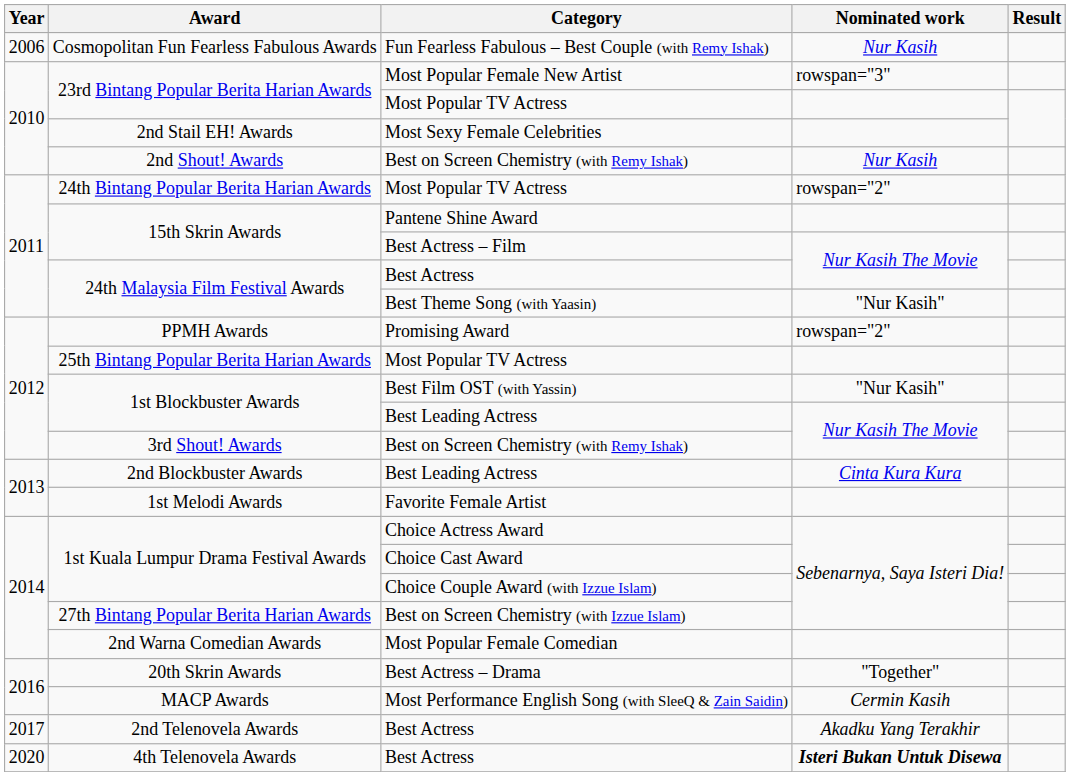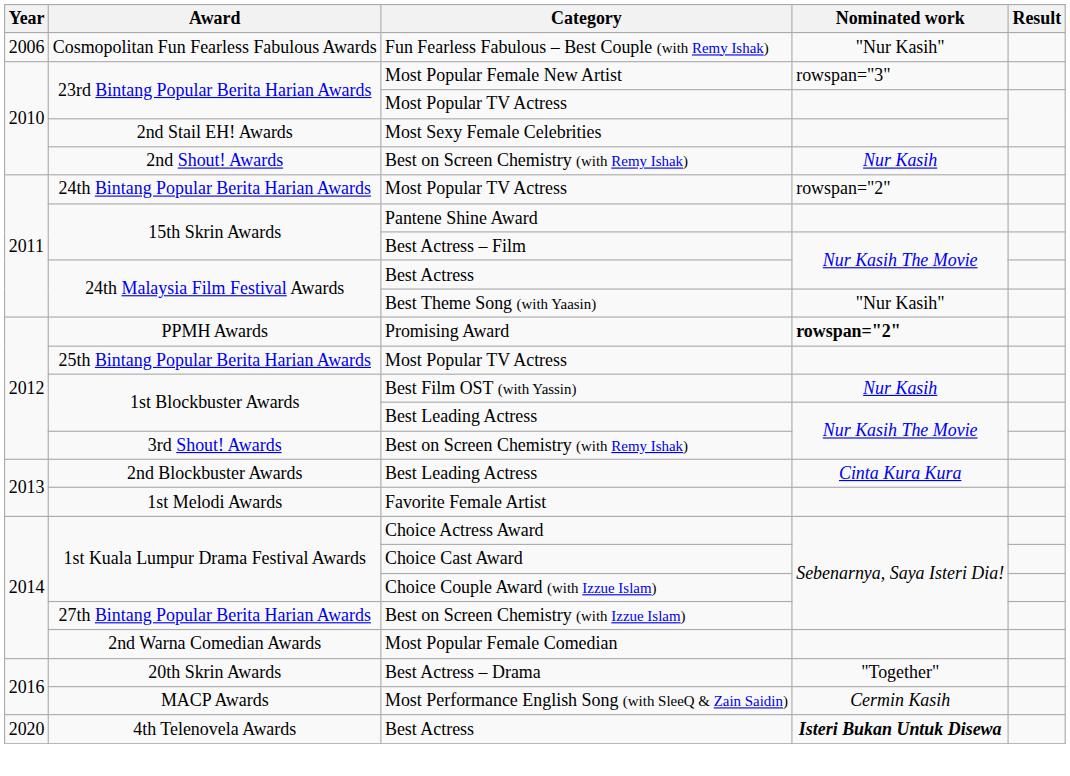(900, 47) Nur Kasih -> (900, 47) "Nur Kasih"
(843, 331) normal -> (848, 331) bold
(900, 388) "Nur Kasih" -> (900, 388) Nur Kasih
- row: (215, 729)
